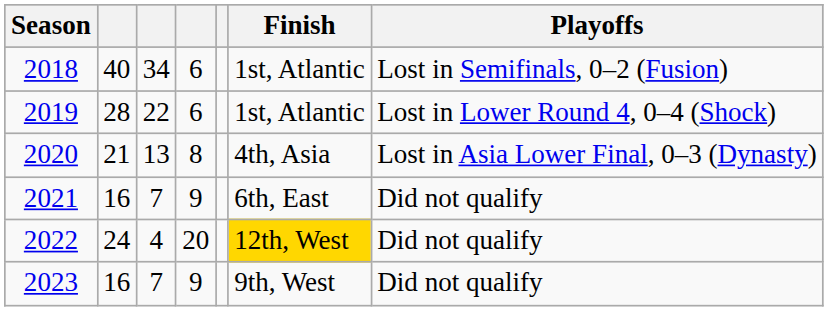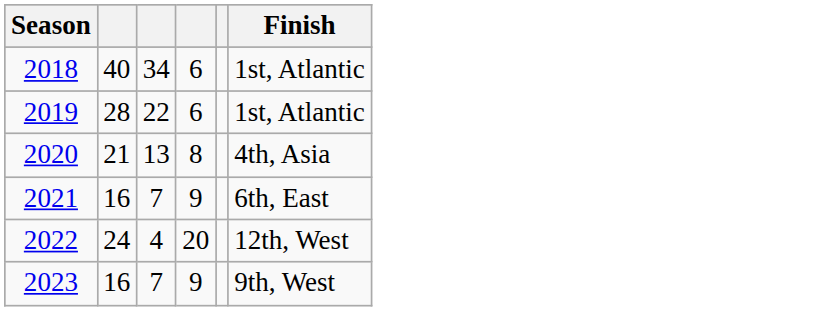- column: (597, 25)
(291, 240) gold background -> (291, 240) no background
